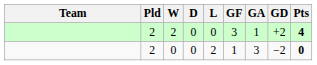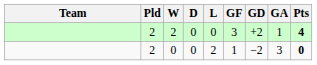columns swapped: (256, 13) <-> (279, 13)
